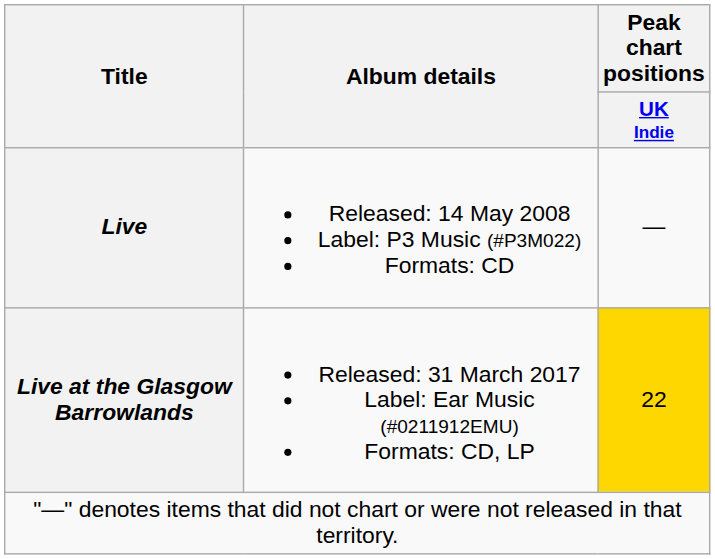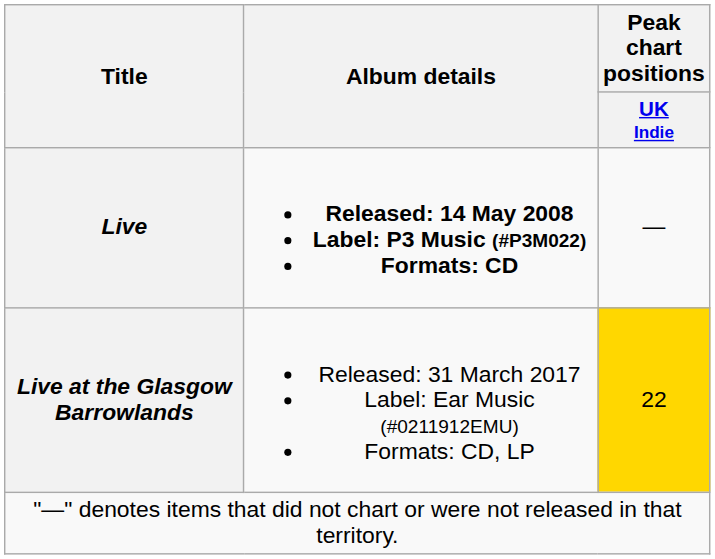(421, 240) normal -> (421, 240) bold
